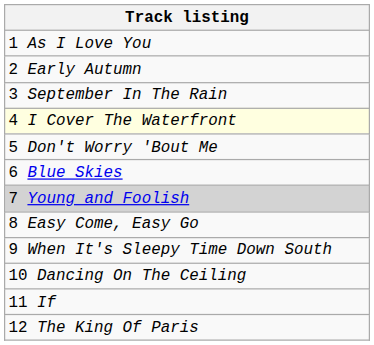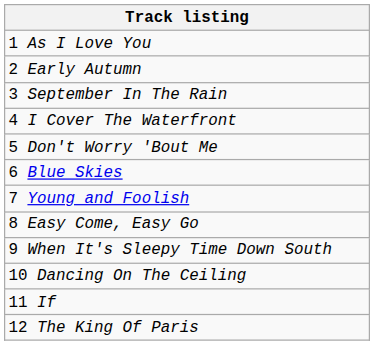(123, 121) lightyellow background -> (123, 121) no background
(99, 198) lightgrey background -> (99, 198) no background
